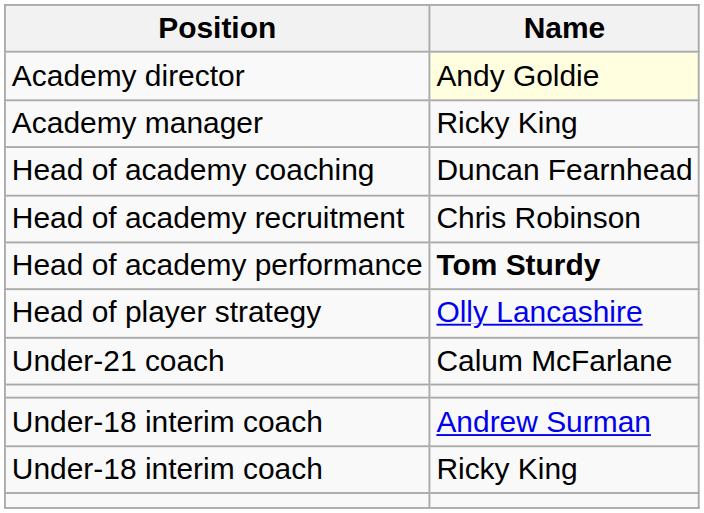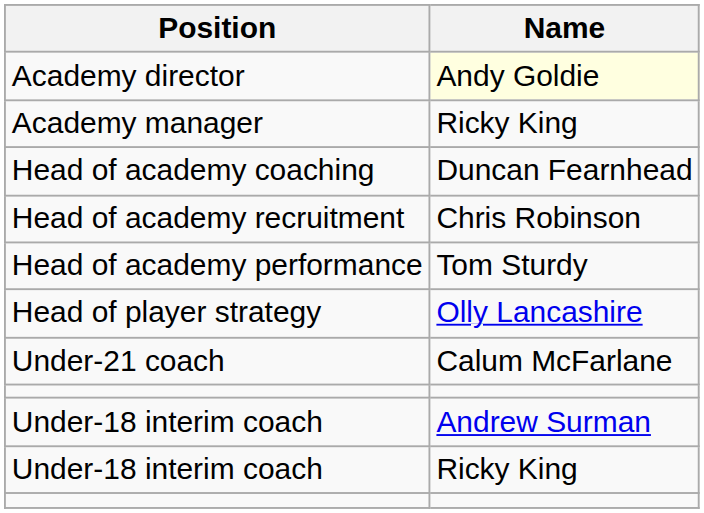(518, 265) bold -> (512, 265) normal
